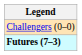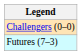(34, 42) bold -> (32, 42) normal
